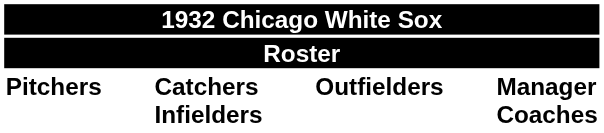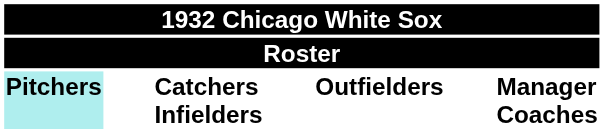(54, 87) no background -> (54, 87) paleturquoise background
